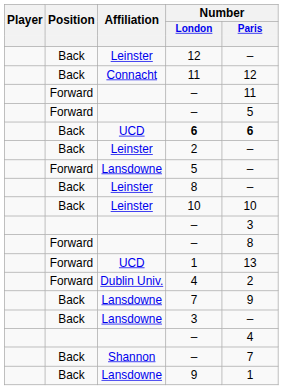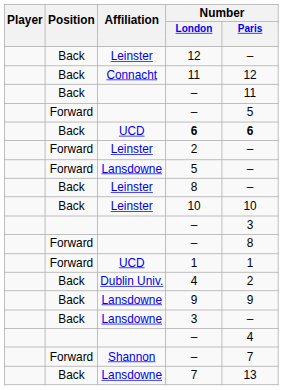(71, 93) Forward -> (71, 93) Back
(71, 150) Back -> (71, 150) Forward
(250, 262) 13 -> (250, 262) 1
(71, 281) Forward -> (71, 281) Back
(194, 300) 7 -> (194, 300) 9
(71, 356) Back -> (71, 356) Forward
(194, 375) 9 -> (194, 375) 7
(250, 375) 1 -> (250, 375) 13
